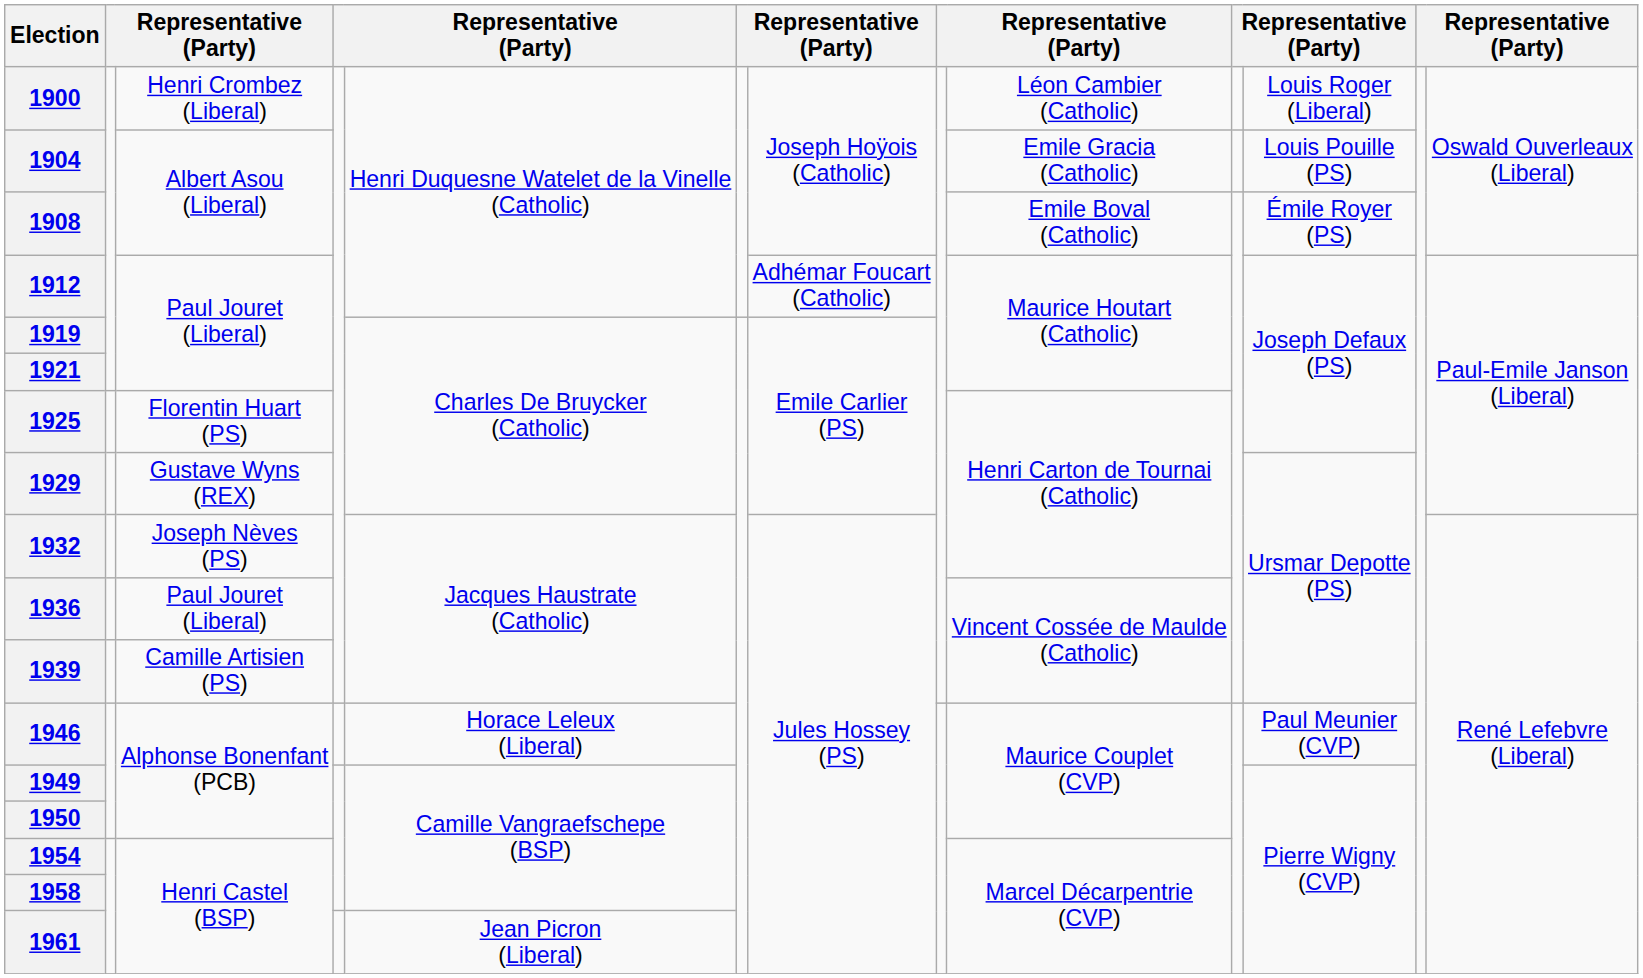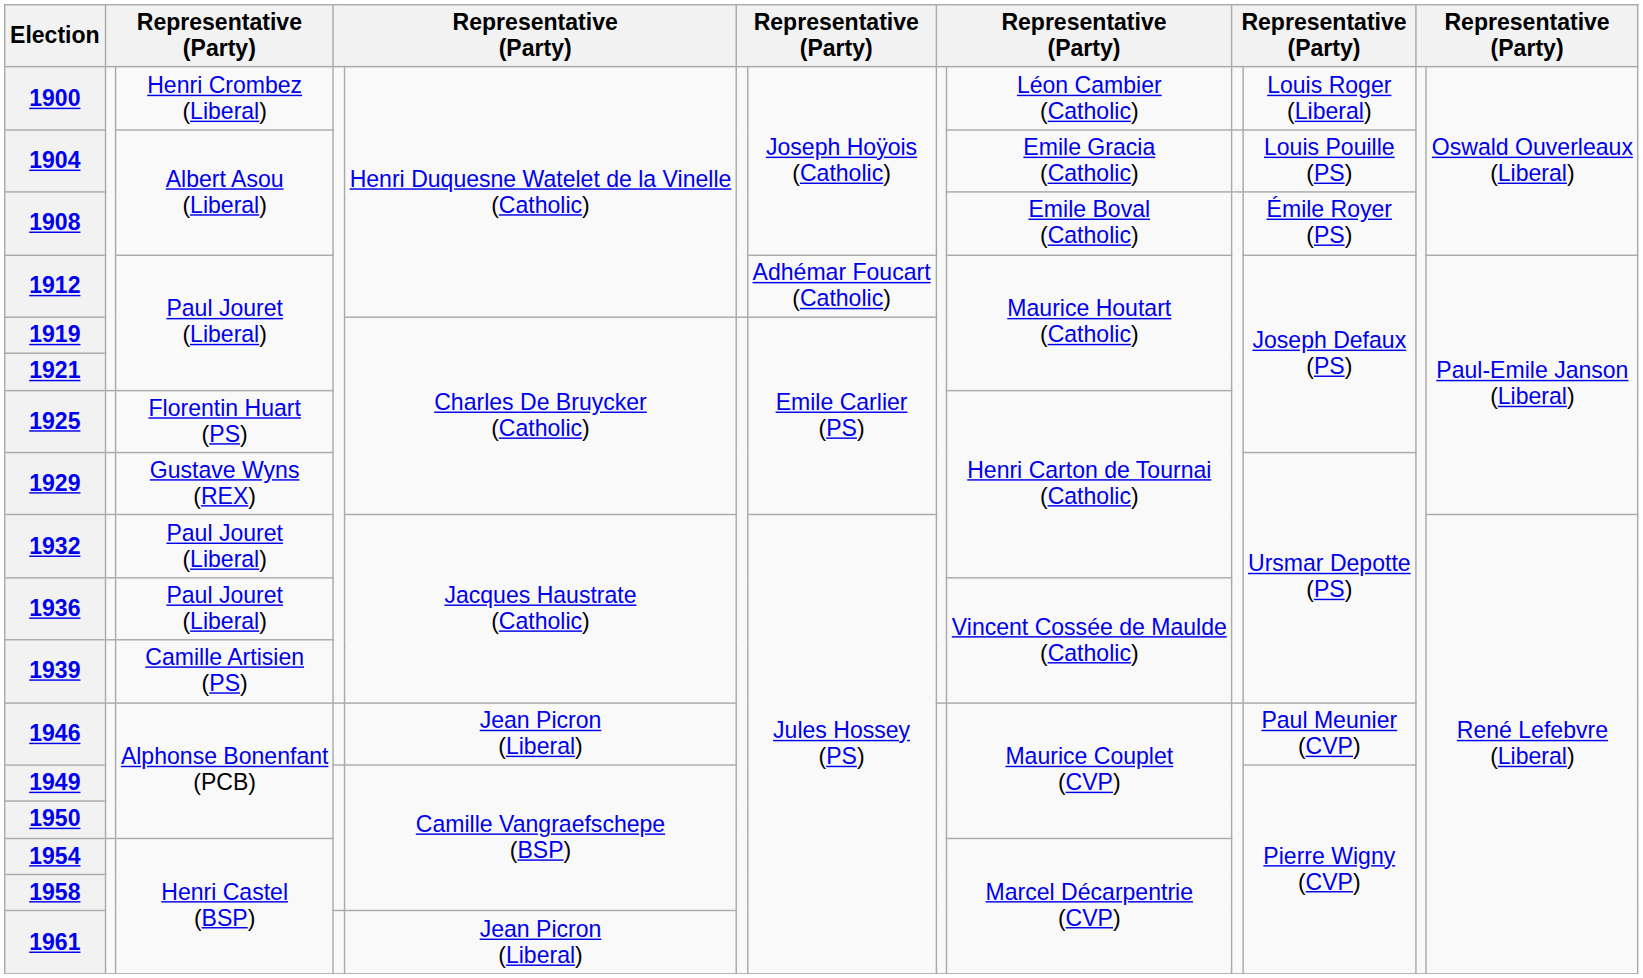(225, 546) Joseph Nèves (PS) -> (225, 546) Paul Jouret (Liberal)
(541, 733) Horace Leleux (Liberal) -> (540, 733) Jean Picron (Liberal)
